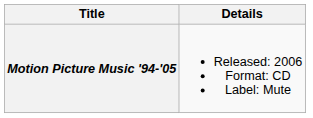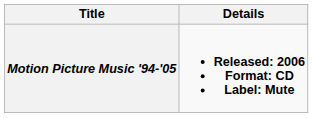(242, 76) normal -> (244, 76) bold
